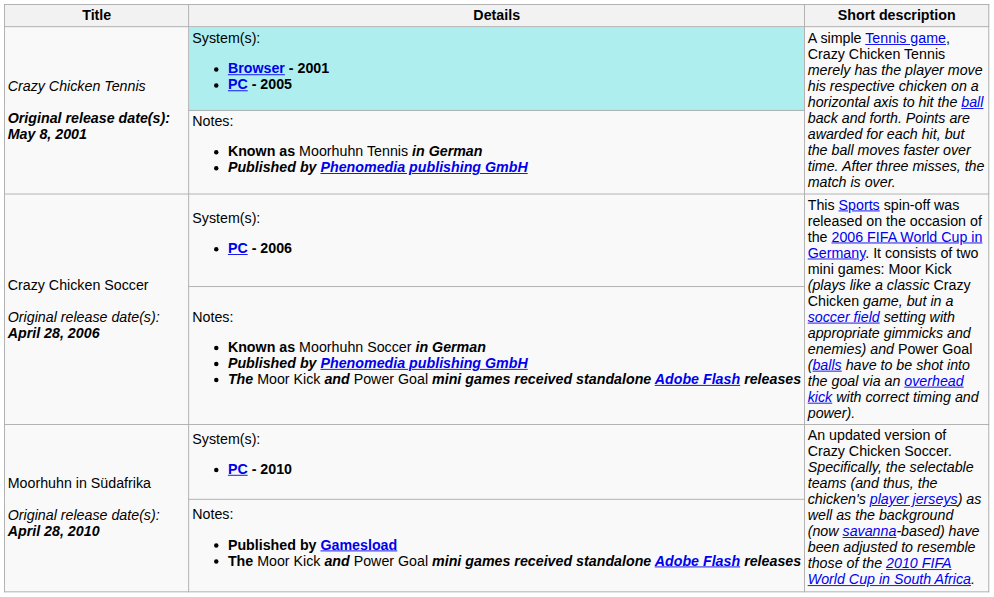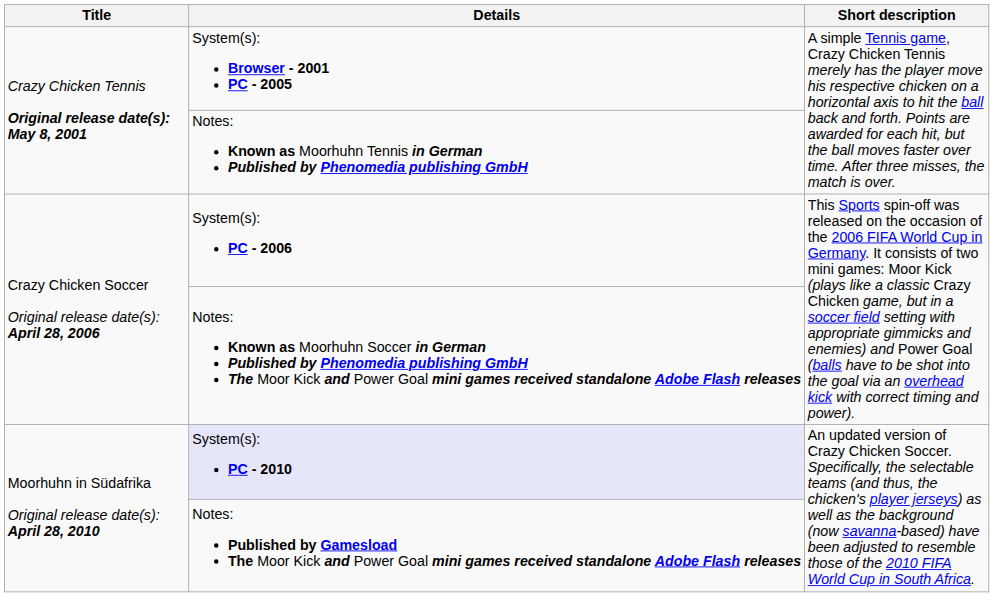(497, 62) paleturquoise background -> (497, 62) no background
(497, 455) no background -> (497, 455) lavender background
